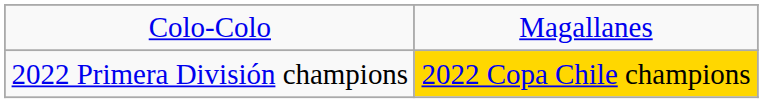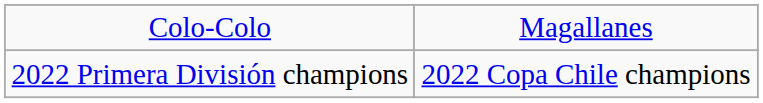(586, 73) gold background -> (586, 73) no background
